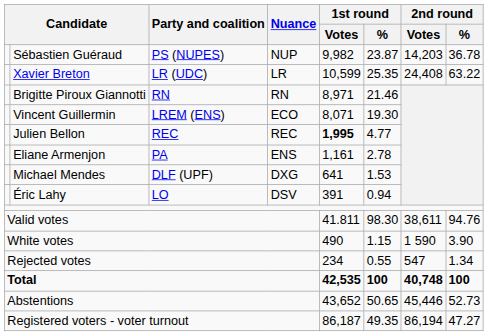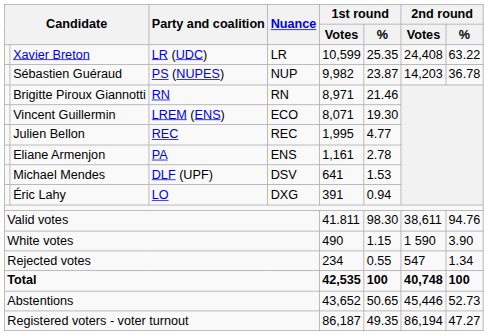rows swapped: (51, 74) <-> (68, 54)
(338, 134) bold -> (338, 134) normal
(284, 174) DXG -> (284, 174) DSV
(284, 194) DSV -> (284, 194) DXG
